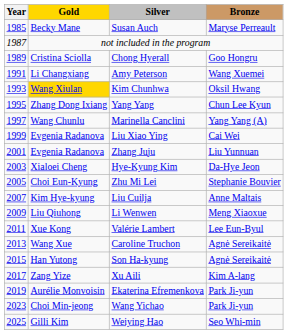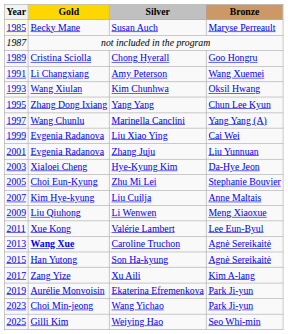(16, 27) no background -> (16, 27) lightyellow background
(56, 89) gold background -> (56, 89) no background
(51, 244) normal -> (52, 244) bold
